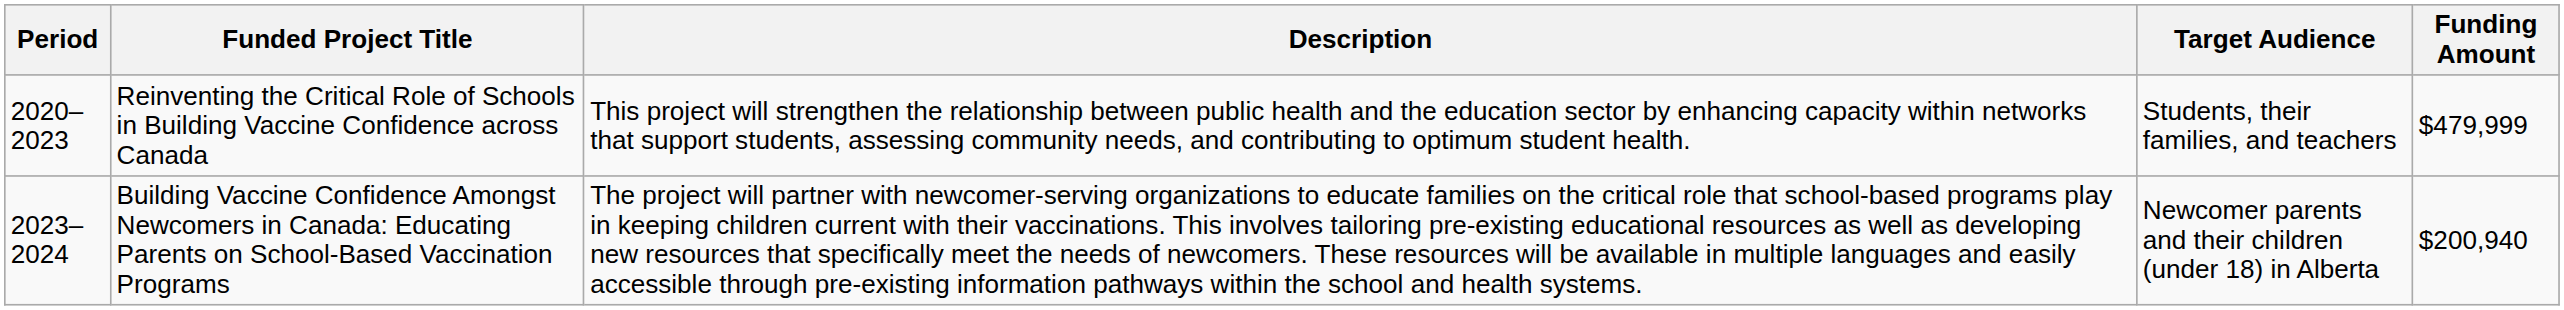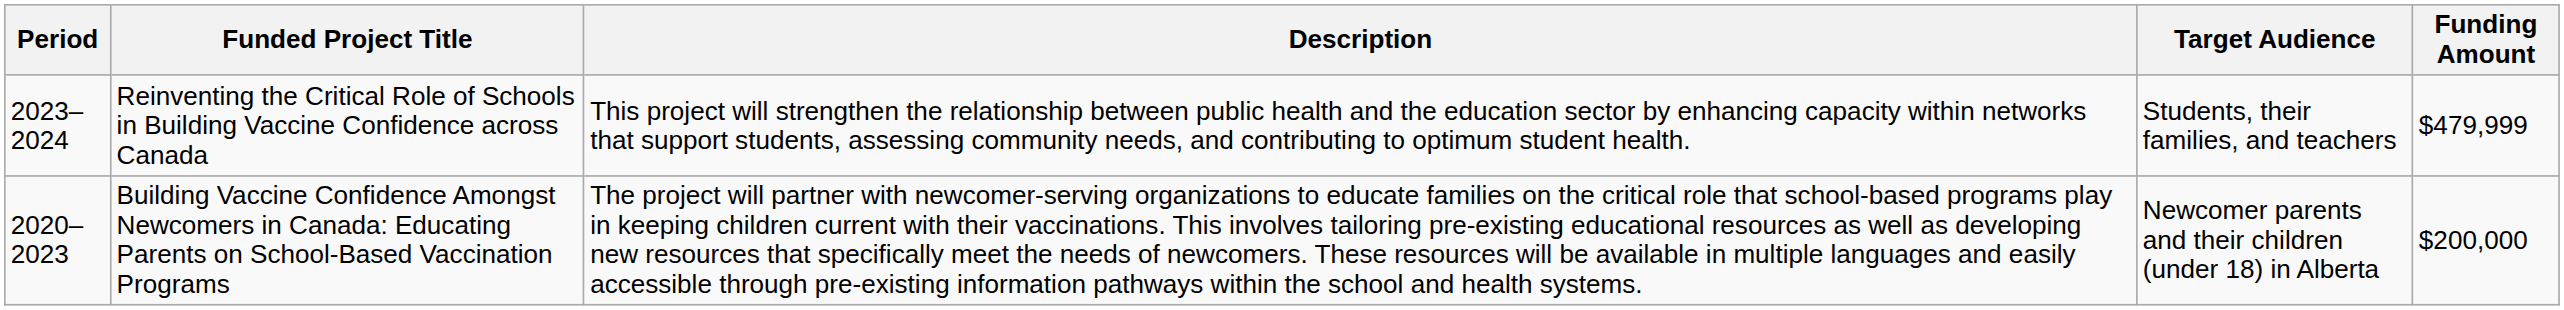(47, 125) 2020–2023 -> (47, 125) 2023–2024
(47, 239) 2023–2024 -> (47, 239) 2020–2023
(2473, 239) $200,940 -> (2473, 239) $200,000
